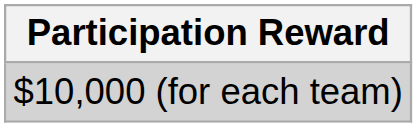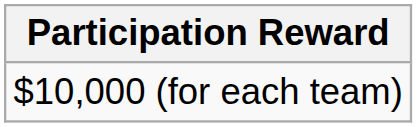(208, 91) lightgrey background -> (208, 91) no background
